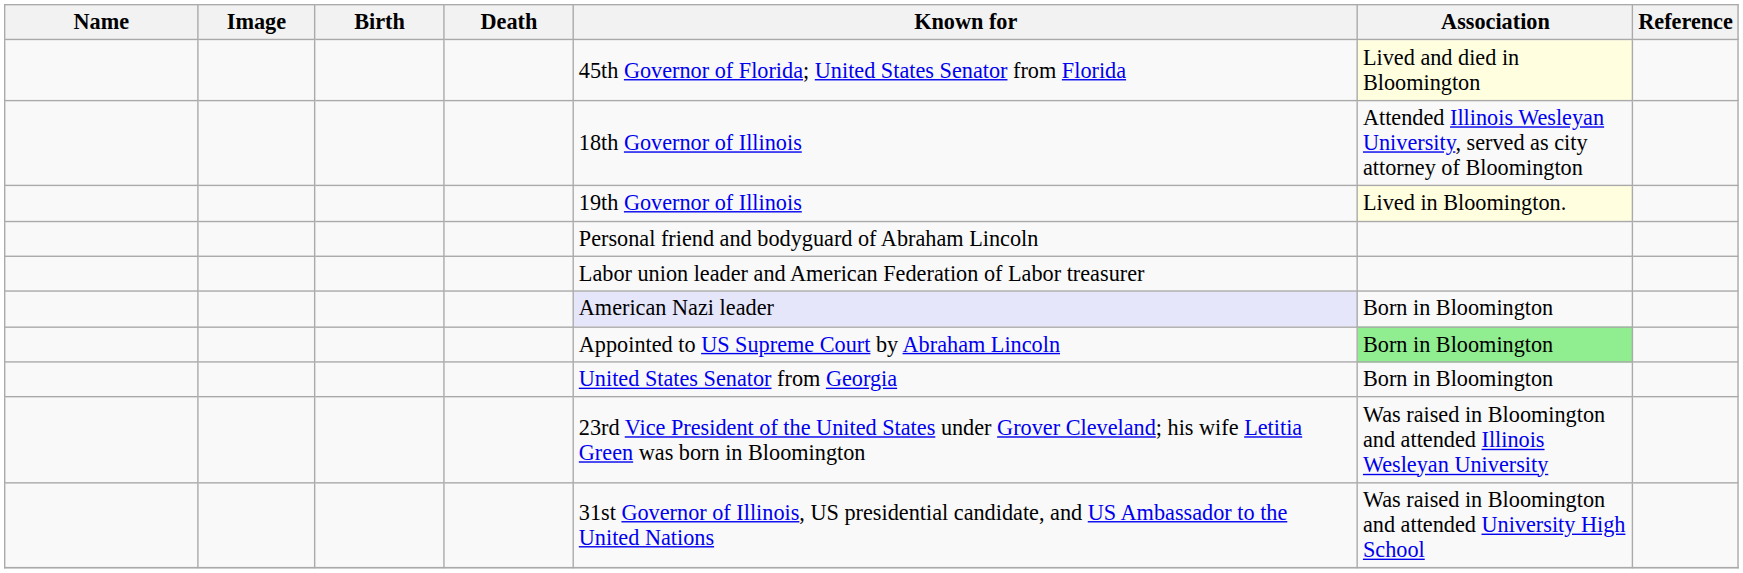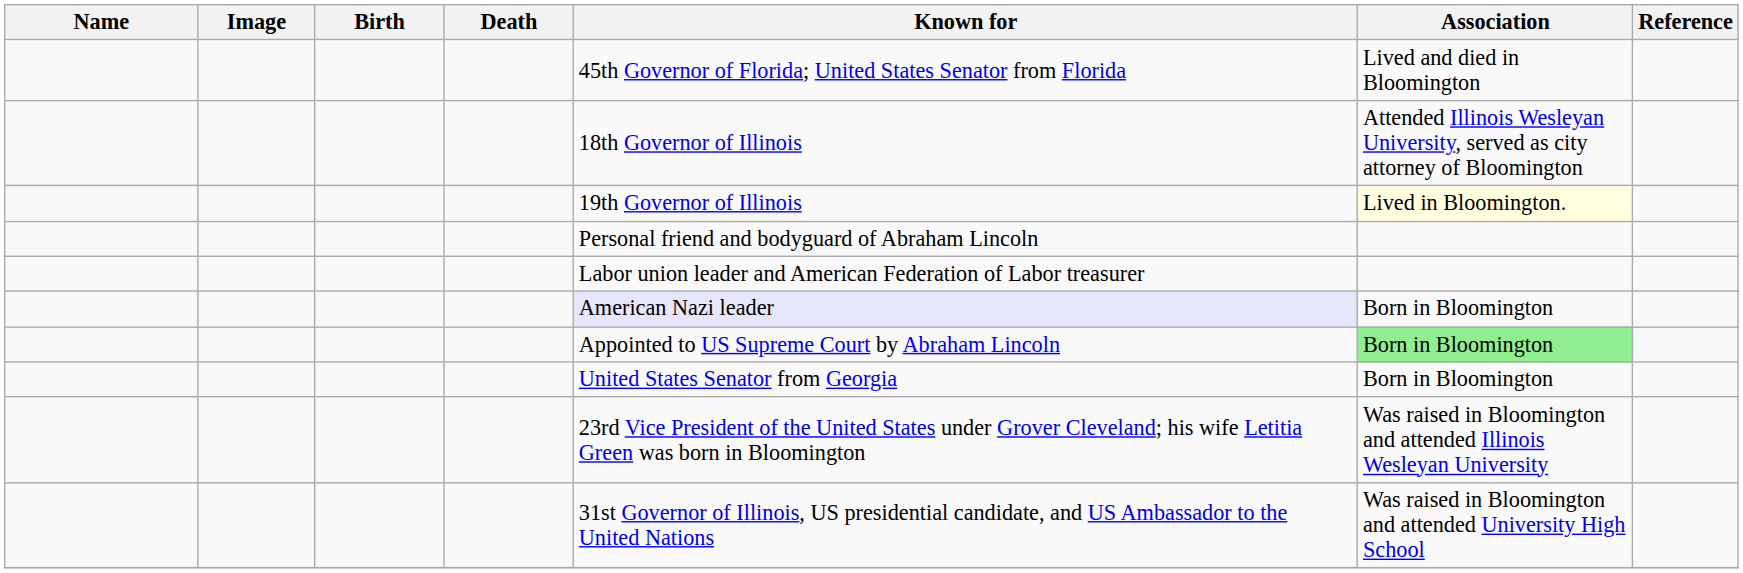(1441, 69) lightyellow background -> (1441, 69) no background
